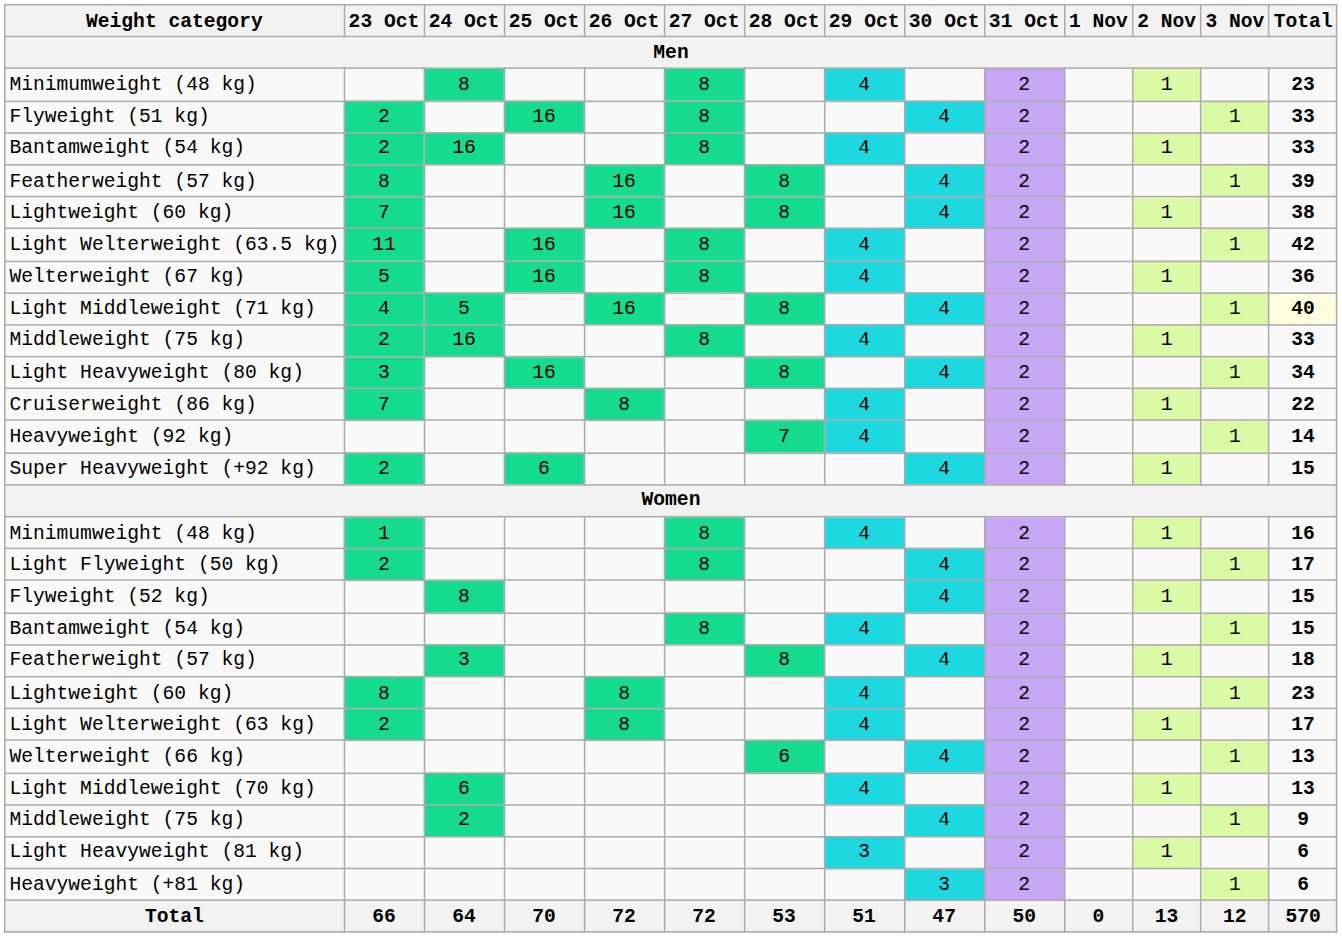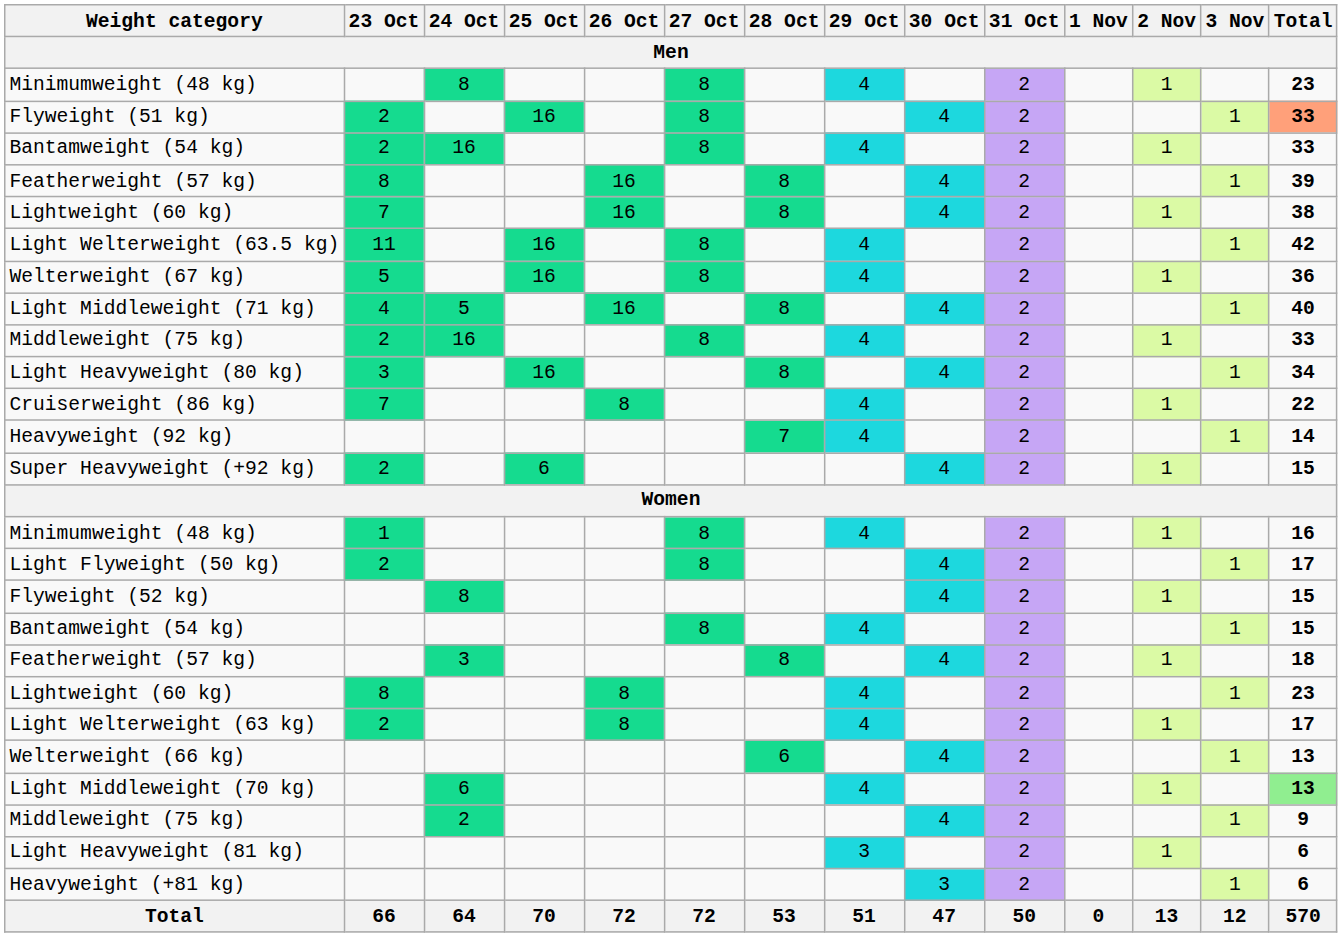(1303, 117) no background -> (1303, 117) lightsalmon background
(1303, 309) lightyellow background -> (1303, 309) no background
(1303, 789) no background -> (1303, 789) lightgreen background
